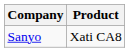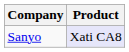(96, 36) no background -> (96, 36) lavender background
